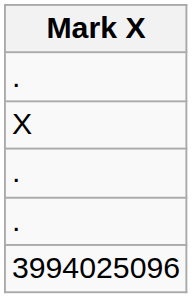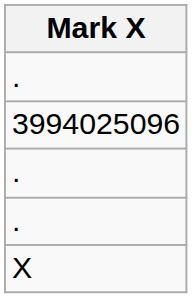(22, 124) X -> (96, 124) 3994025096
(96, 268) 3994025096 -> (22, 268) X
